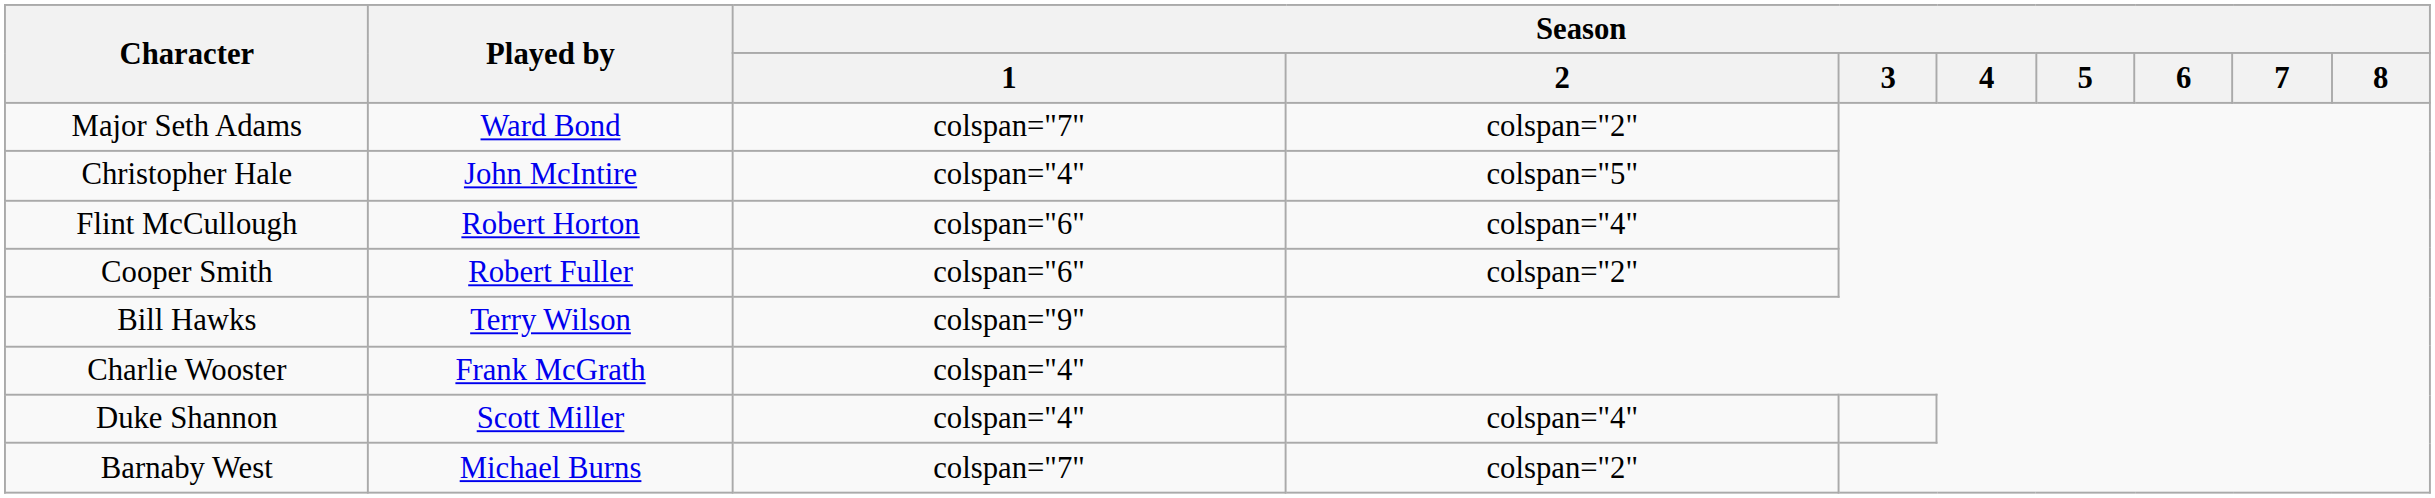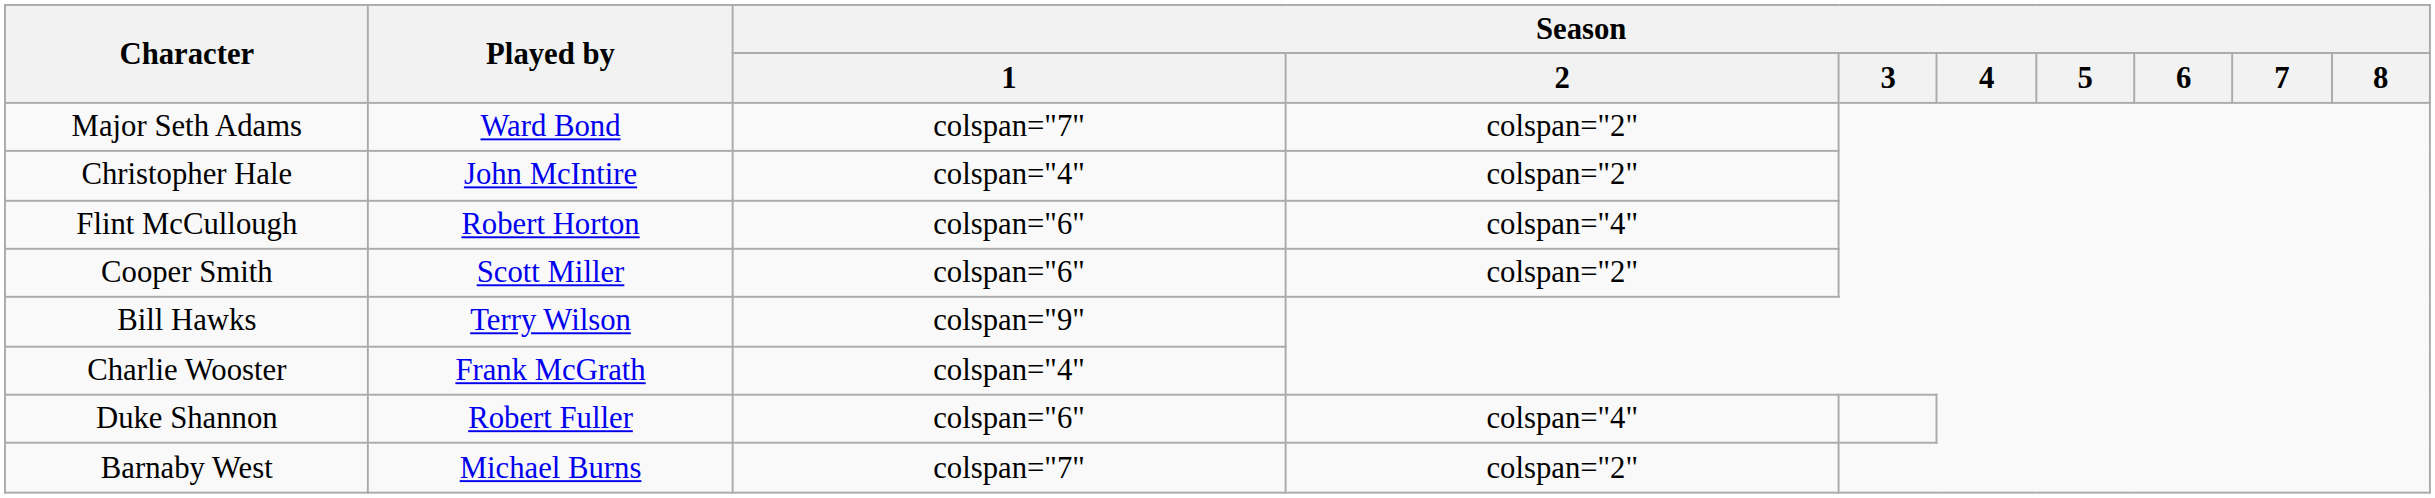(1562, 175) colspan="5" -> (1562, 175) colspan="2"
(551, 272) Robert Fuller -> (551, 272) Scott Miller
(551, 418) Scott Miller -> (551, 418) Robert Fuller
(1009, 418) colspan="4" -> (1009, 418) colspan="6"
